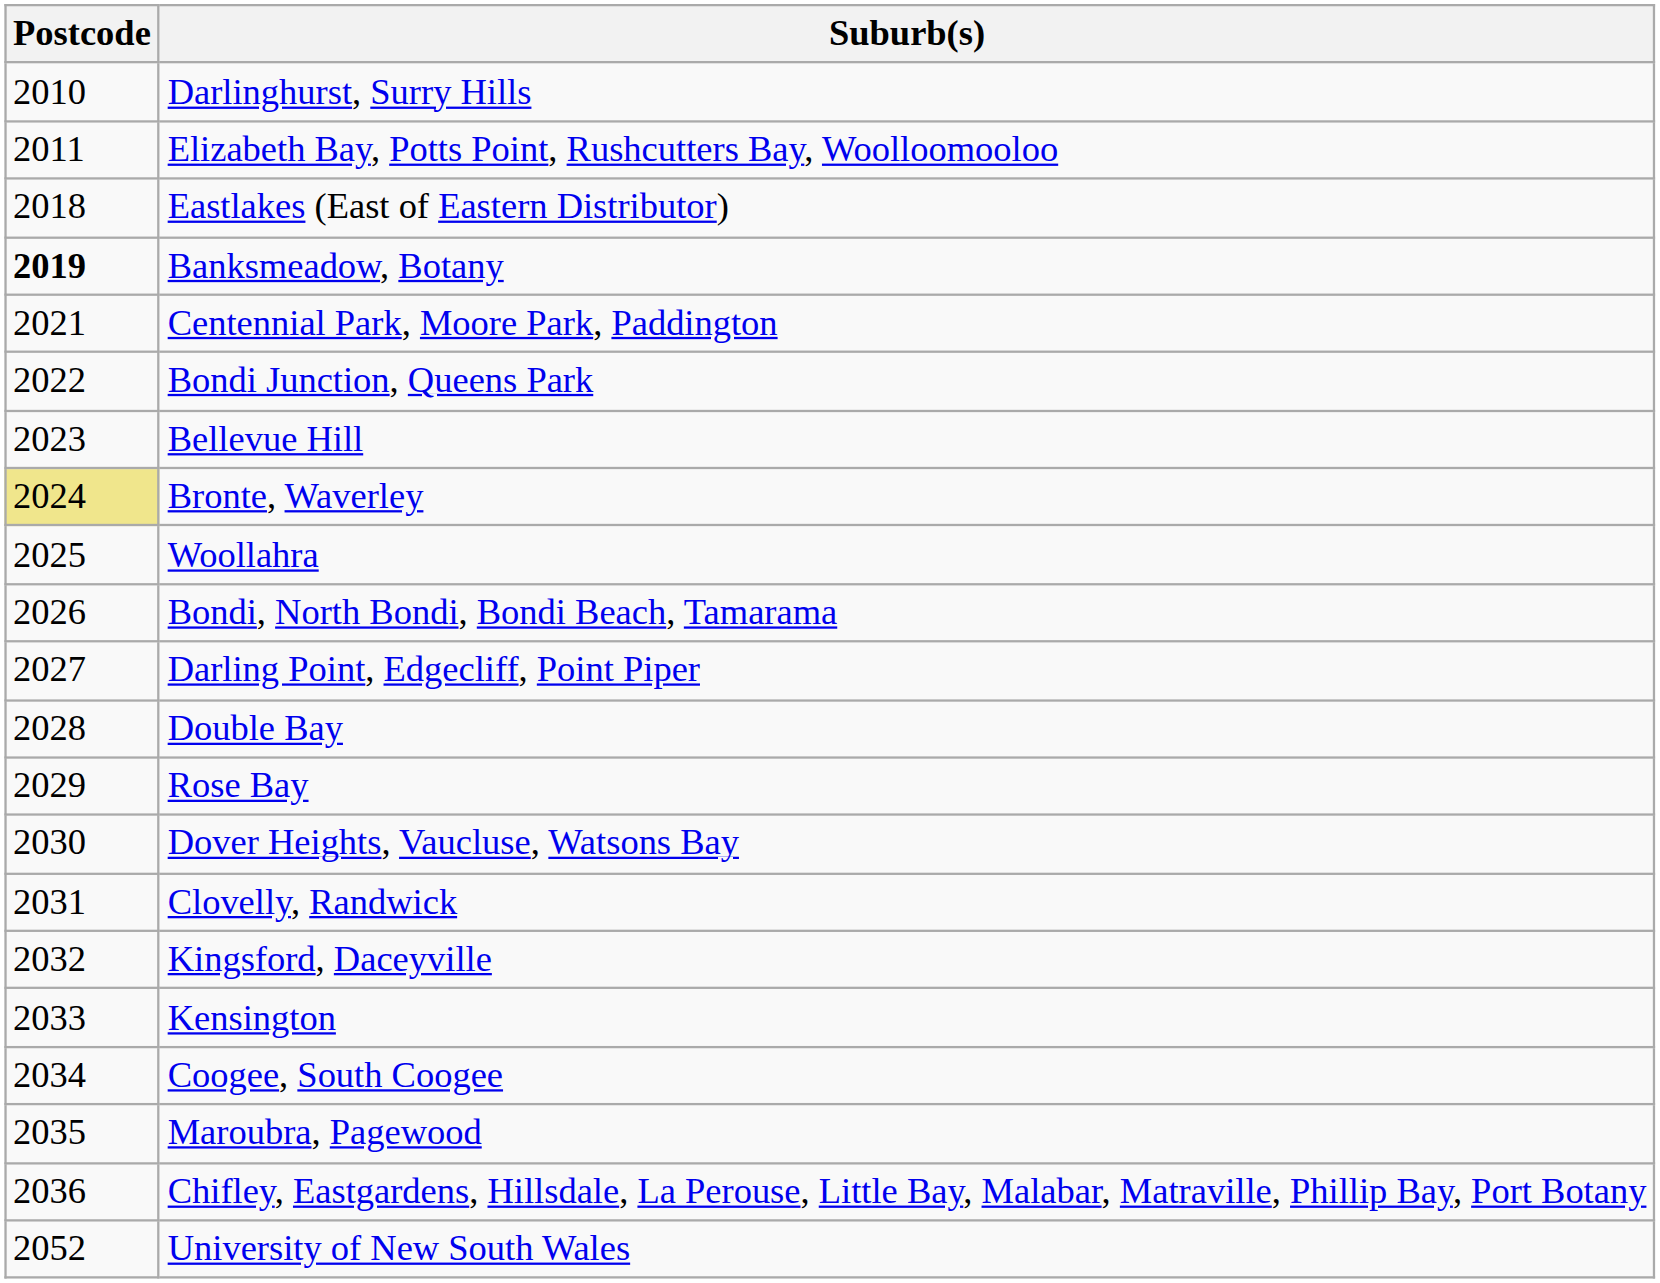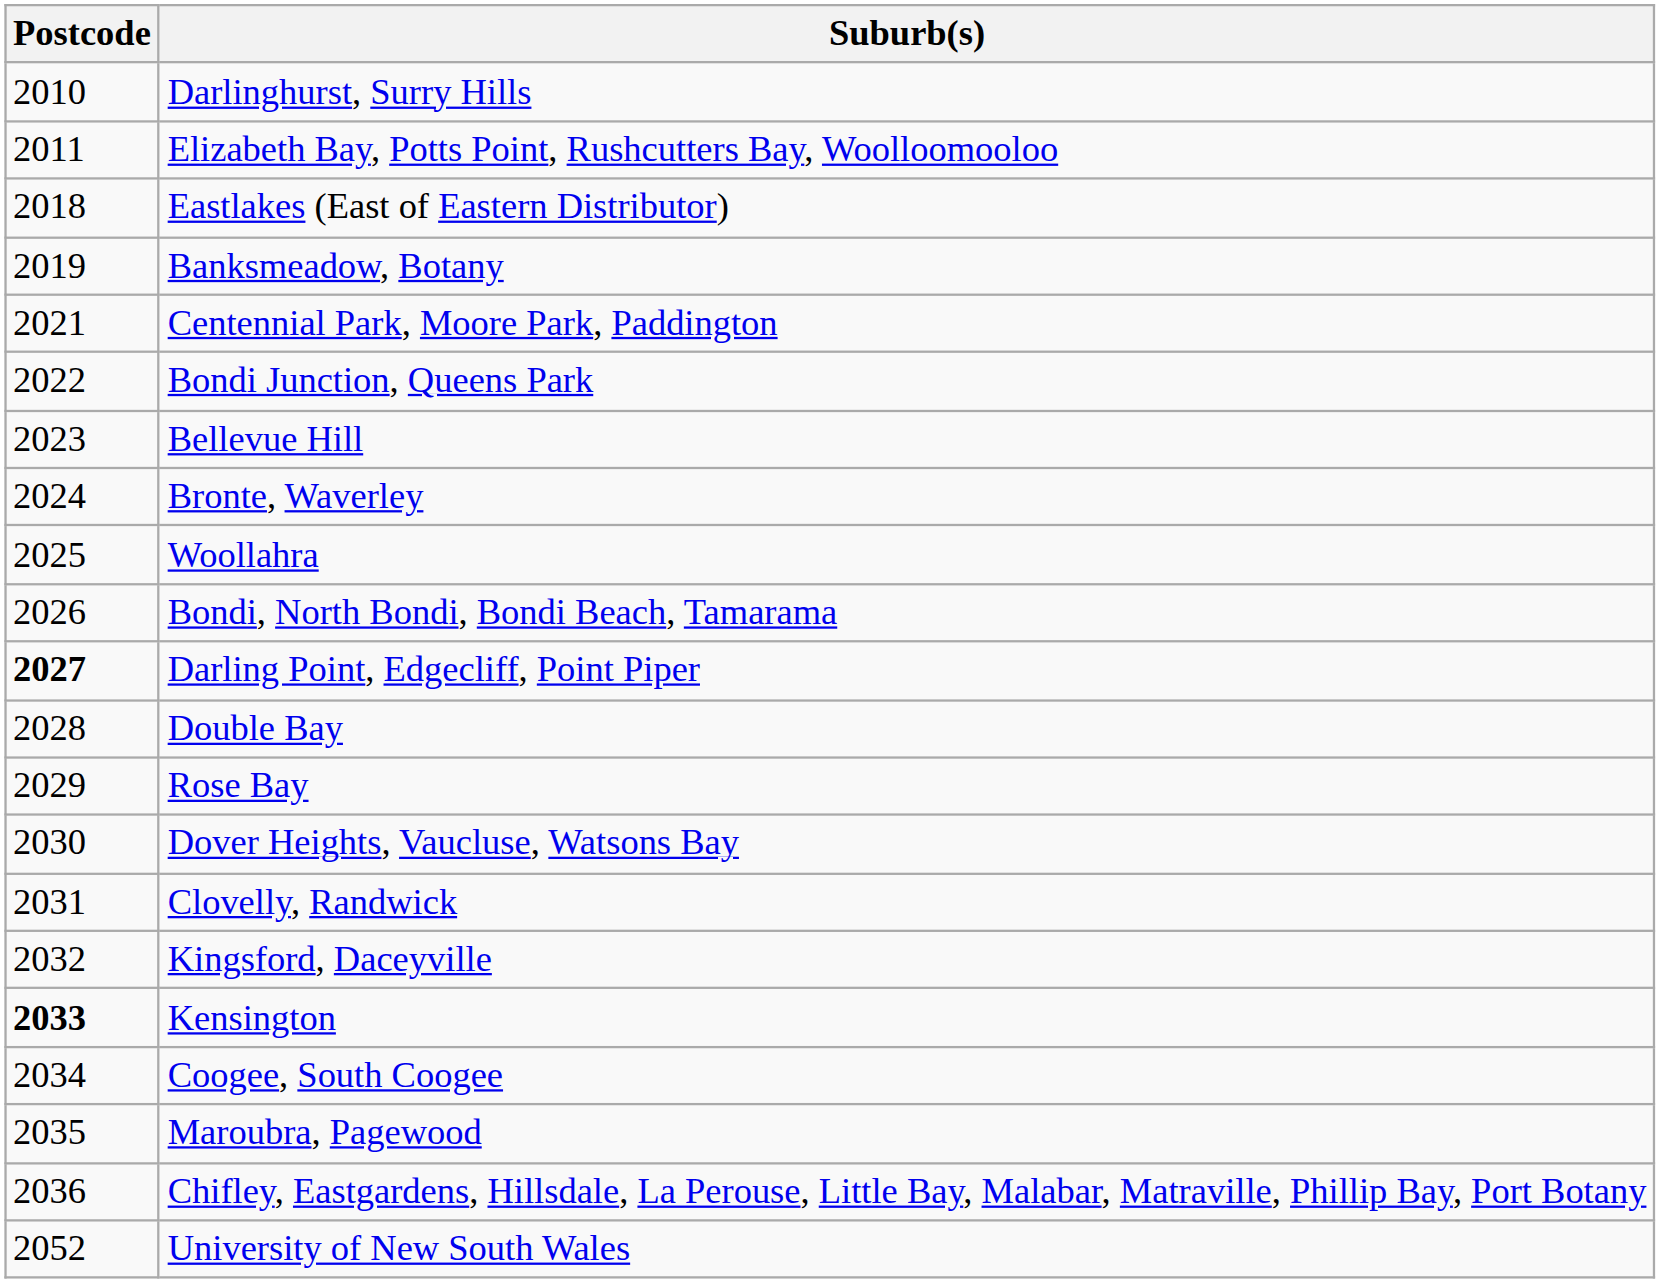(50, 264) bold -> (50, 264) normal
(50, 496) khaki background -> (50, 496) no background
(50, 669) normal -> (50, 669) bold
(50, 1016) normal -> (50, 1016) bold
